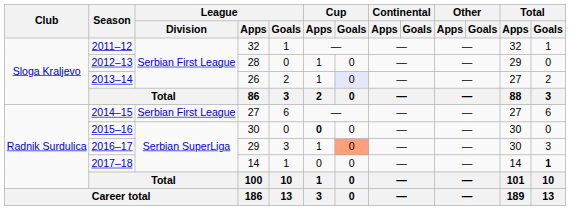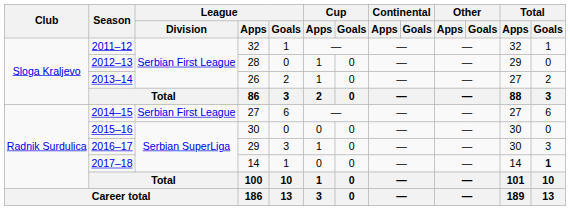(352, 79) lavender background -> (352, 79) no background
(319, 130) bold -> (319, 130) normal
(352, 146) lightsalmon background -> (352, 146) no background
